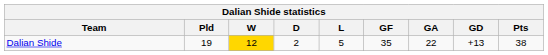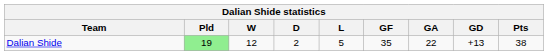(206, 43) no background -> (206, 43) lightgreen background
(251, 43) gold background -> (251, 43) no background
